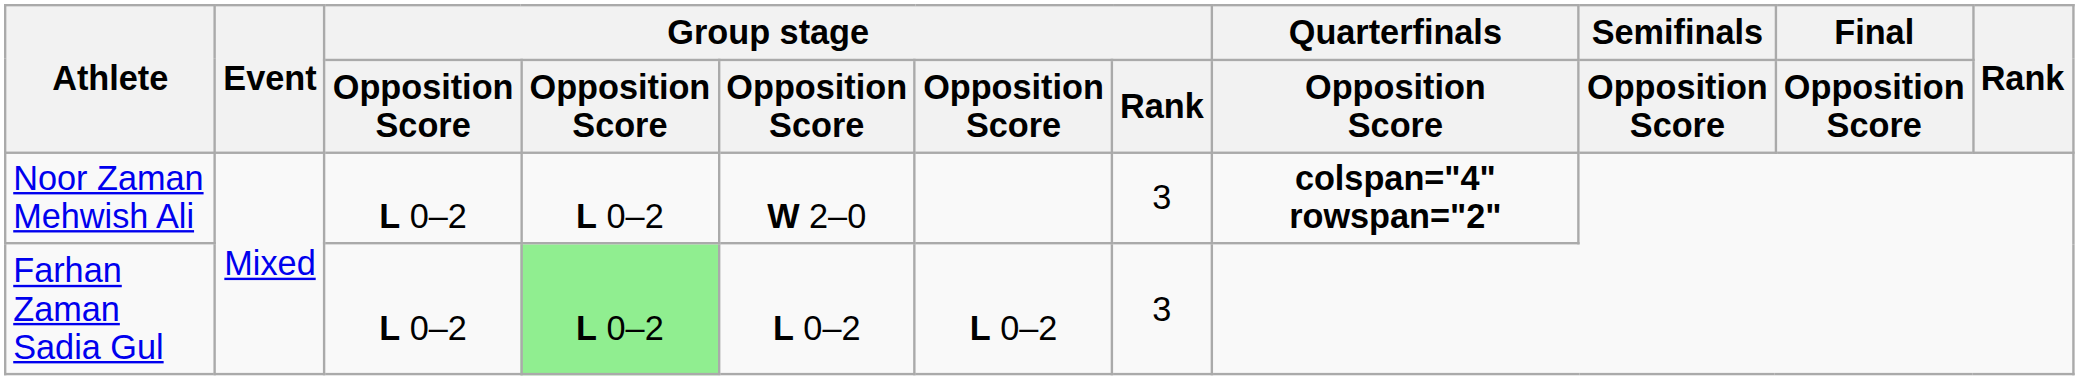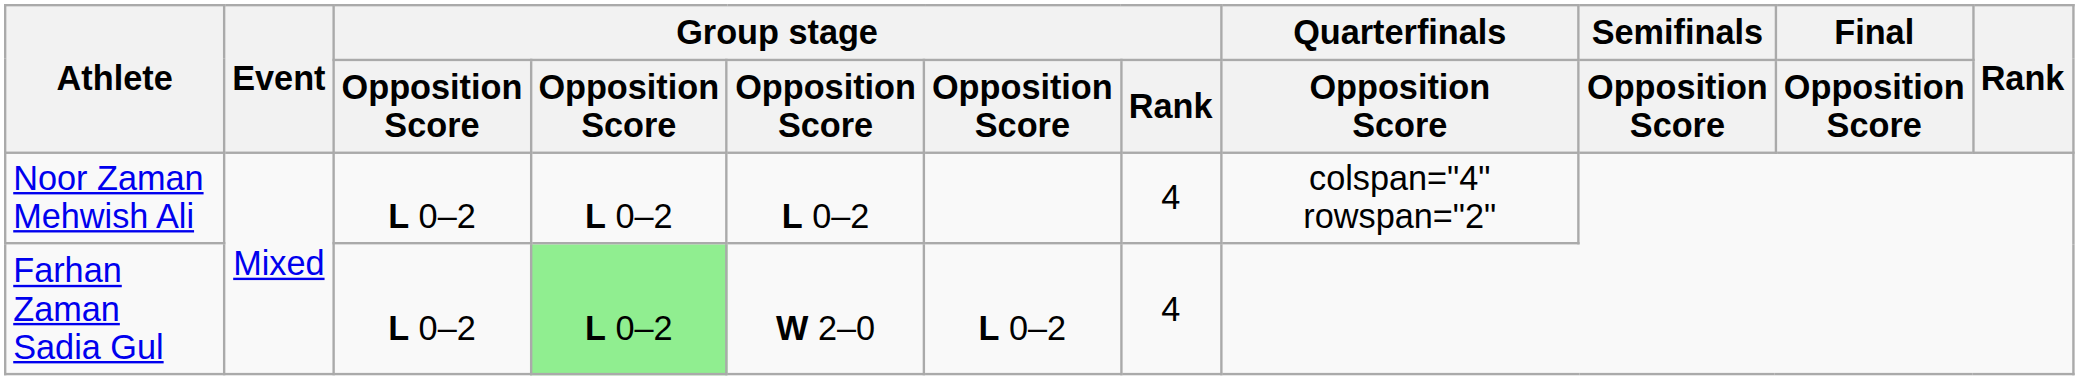(817, 217) W 2–0 -> (826, 217) L 0–2
(1162, 198) 3 -> (1171, 198) 4
(1395, 198) bold -> (1400, 198) normal
(817, 328) L 0–2 -> (826, 328) W 2–0
(1162, 309) 3 -> (1171, 309) 4
